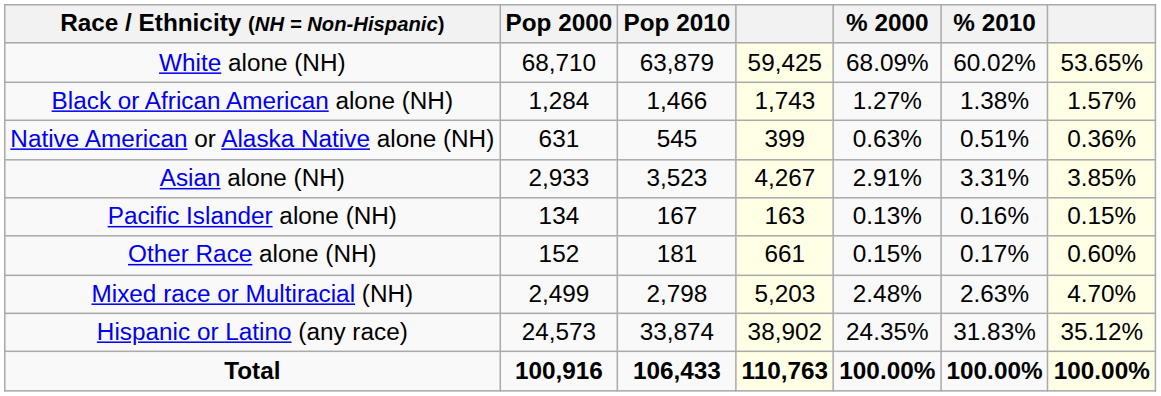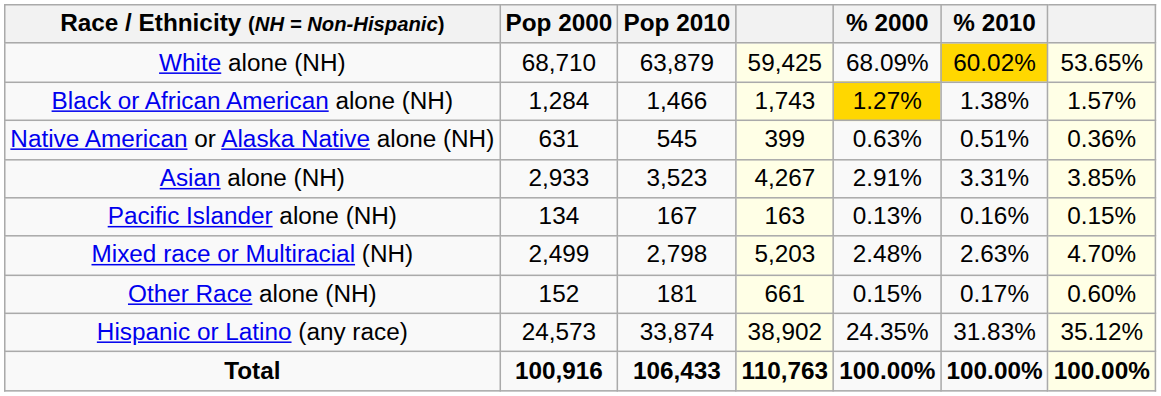(995, 62) no background -> (995, 62) gold background
(887, 100) no background -> (887, 100) gold background
rows swapped: (252, 255) <-> (252, 293)
